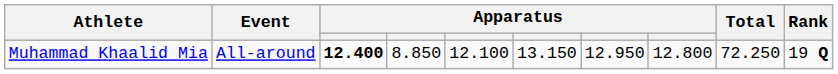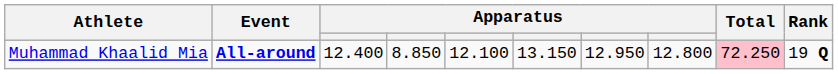(266, 54) normal -> (266, 54) bold
(353, 54) bold -> (353, 54) normal
(750, 54) no background -> (750, 54) pink background
